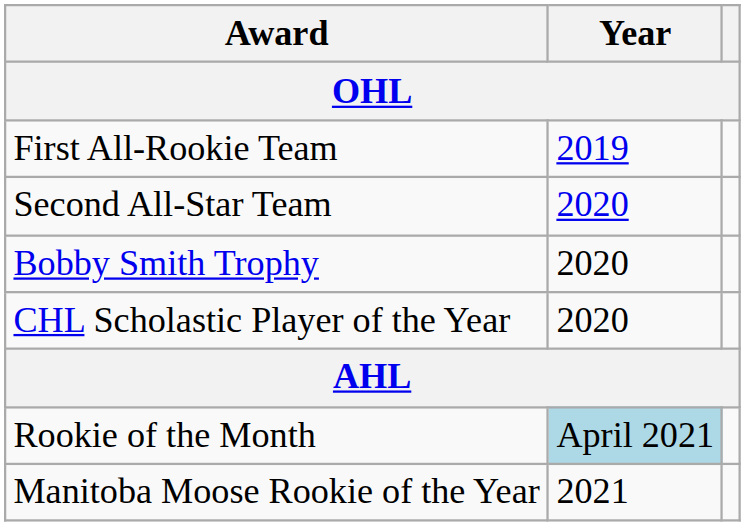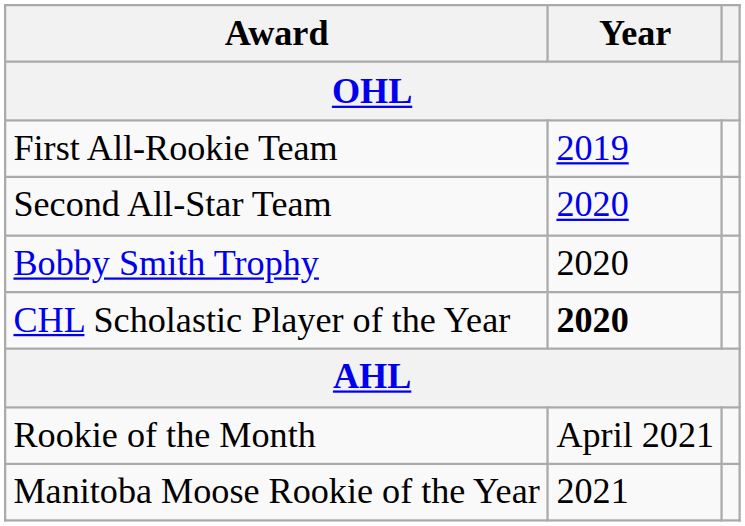(593, 319) normal -> (593, 319) bold
(635, 434) lightblue background -> (635, 434) no background
